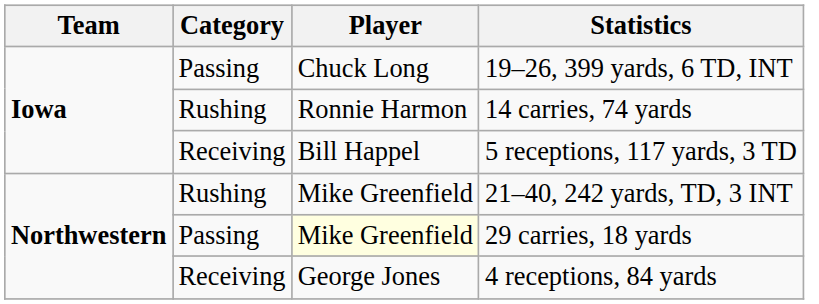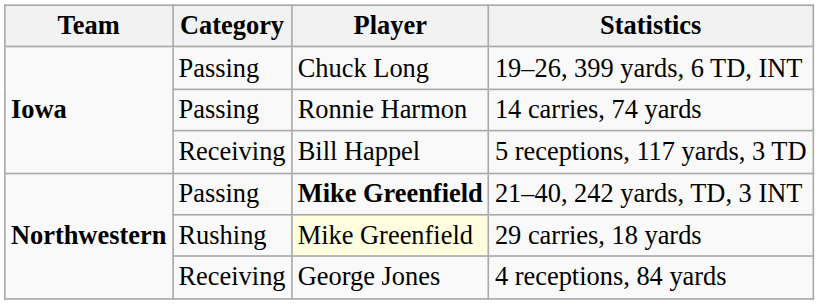(223, 109) Rushing -> (219, 109) Passing
(223, 193) Rushing -> (219, 193) Passing
(385, 193) normal -> (390, 193) bold
(219, 235) Passing -> (223, 235) Rushing
